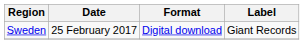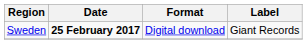(94, 30) normal -> (96, 30) bold
